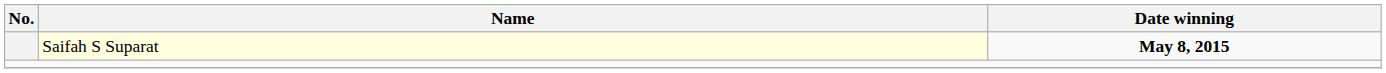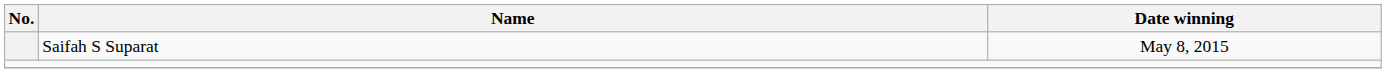(100, 45) lightyellow background -> (100, 45) no background
(1184, 45) bold -> (1184, 45) normal
